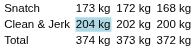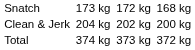(93, 24) lightblue background -> (93, 24) no background
